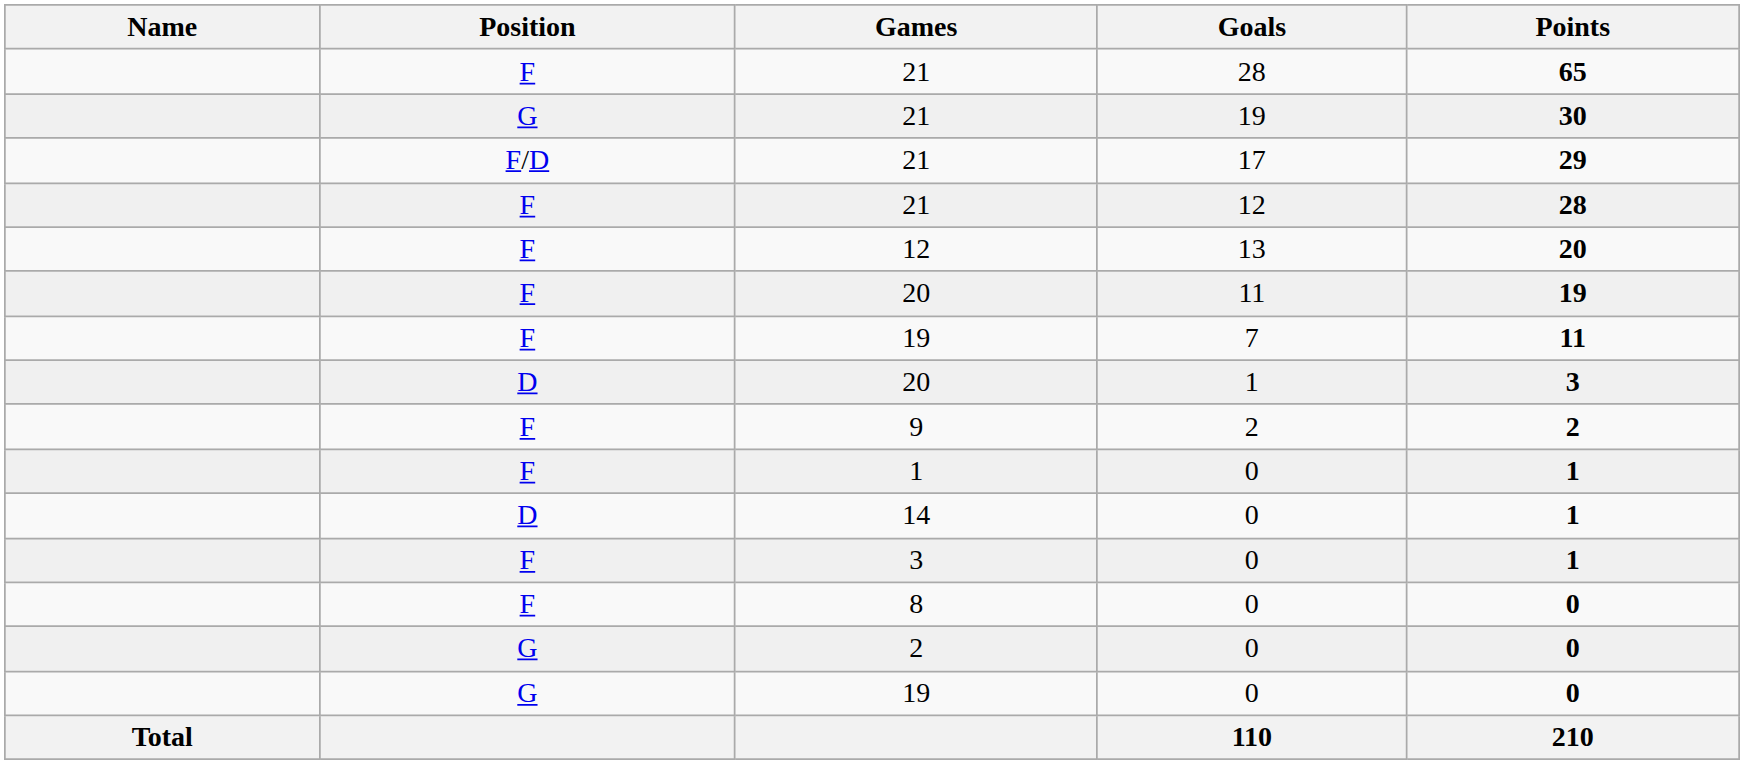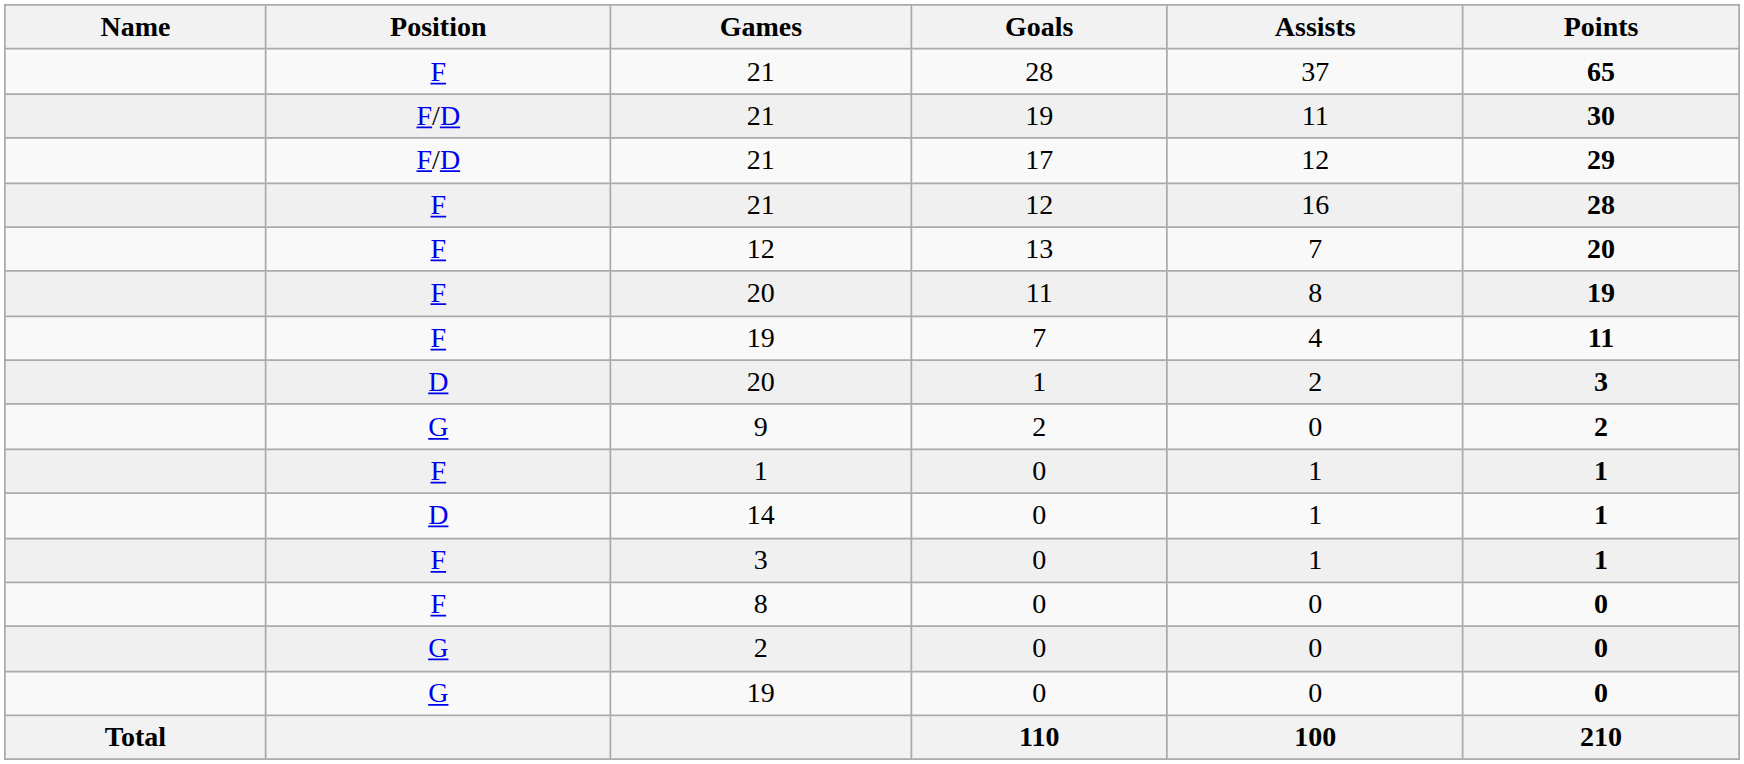+ column: (1315, 26)
(527, 115) G -> (438, 115) F/D
(527, 426) F -> (438, 426) G
